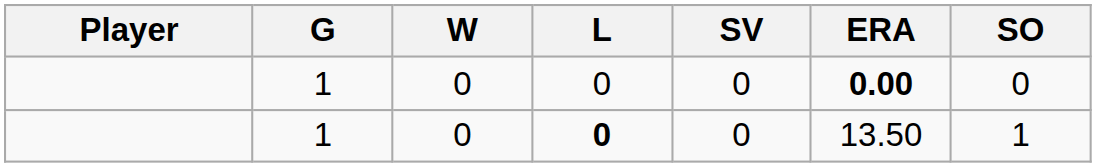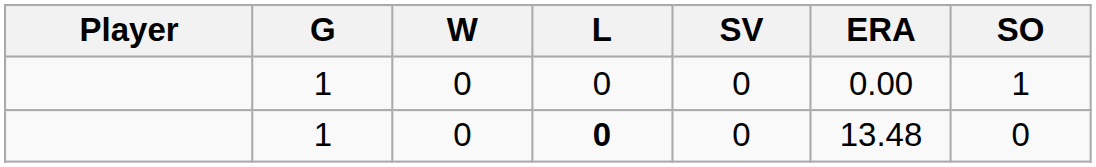(881, 82) bold -> (881, 82) normal
(1021, 82) 0 -> (1021, 82) 1
(881, 135) 13.50 -> (881, 135) 13.48
(1021, 135) 1 -> (1021, 135) 0
